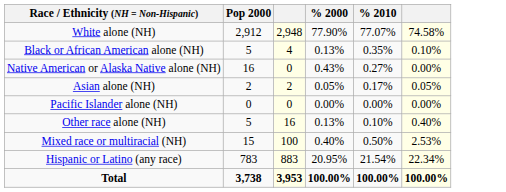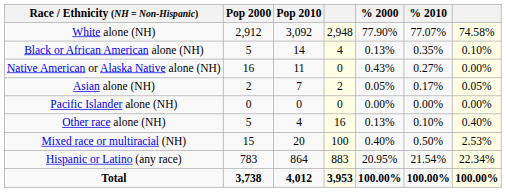+ column: (299, 13)
